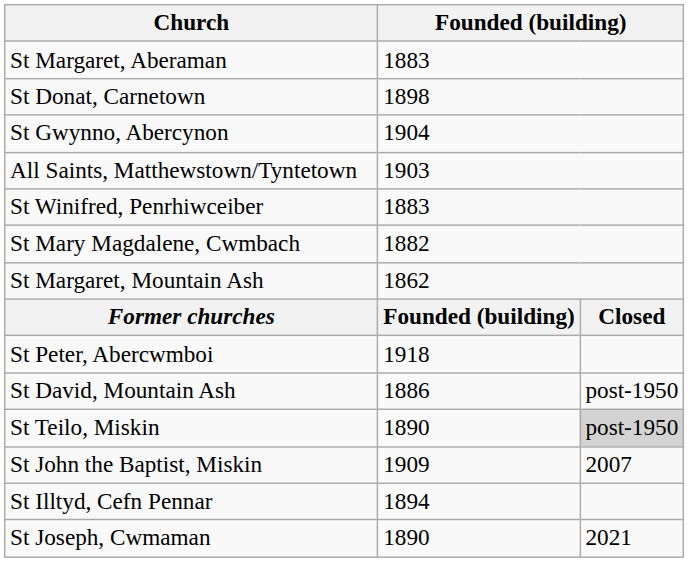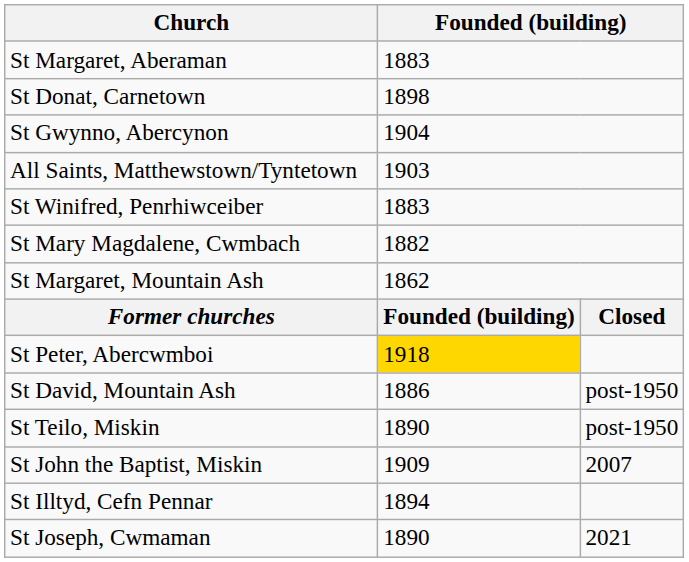(406, 354) no background -> (406, 354) gold background
(632, 427) lightgrey background -> (632, 427) no background
